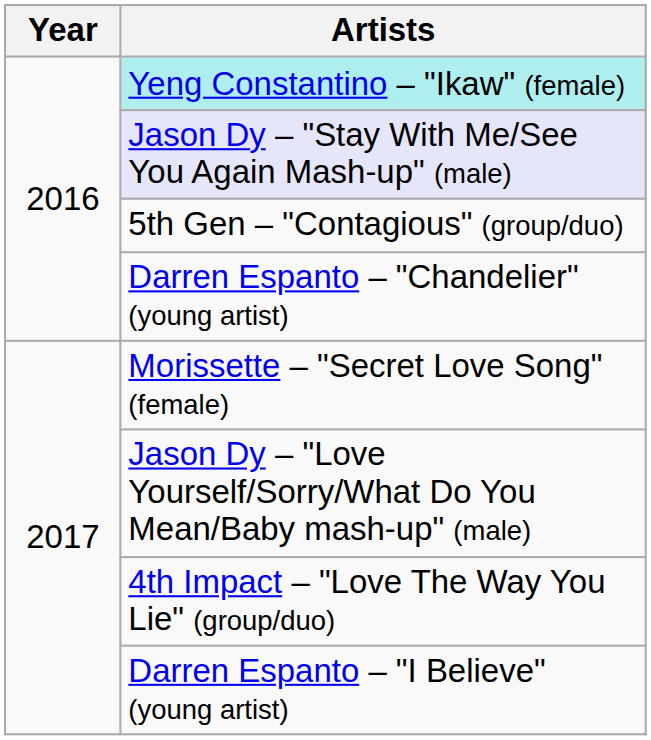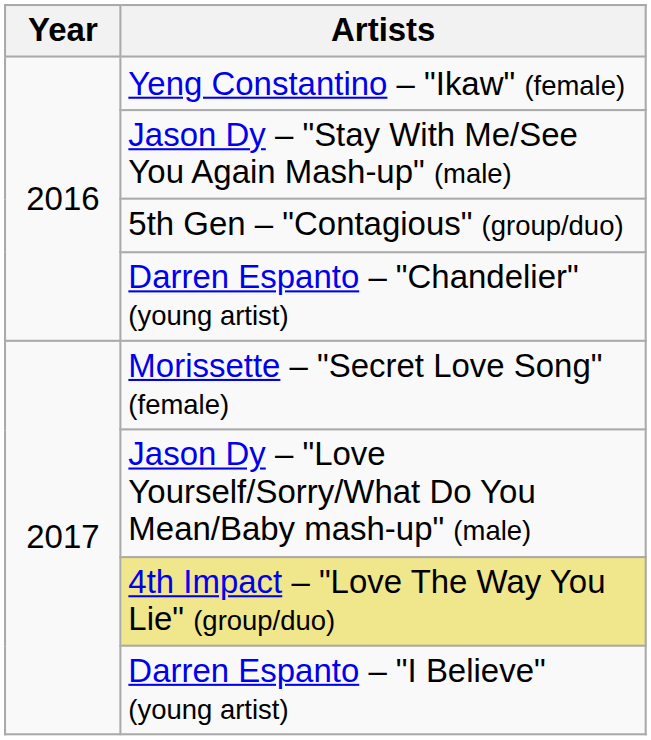(377, 82) paleturquoise background -> (377, 82) no background
(353, 153) lavender background -> (353, 153) no background
(367, 600) no background -> (367, 600) khaki background
